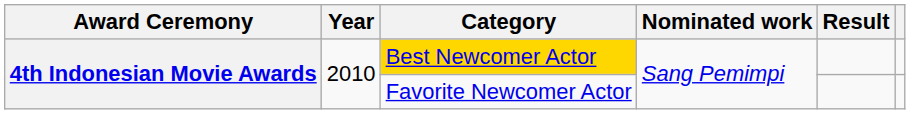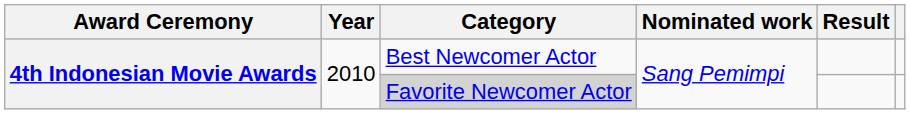(491, 56) gold background -> (491, 56) no background
(509, 91) no background -> (509, 91) lightgrey background
